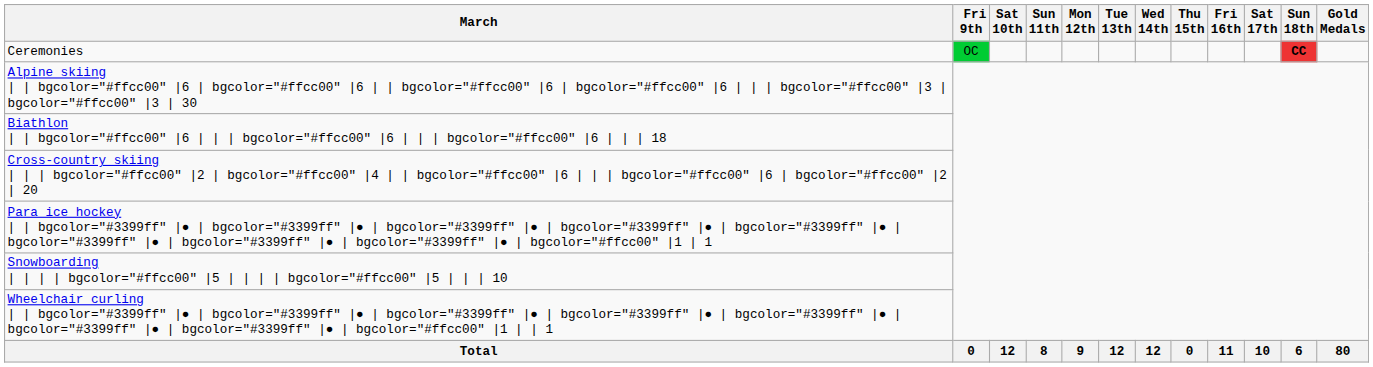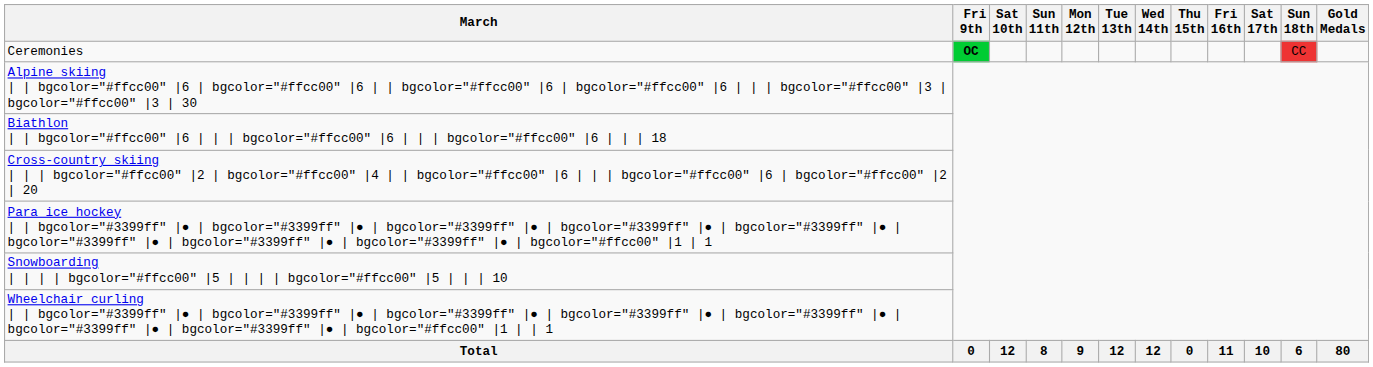(971, 52) normal -> (971, 52) bold
(1299, 52) bold -> (1299, 52) normal
